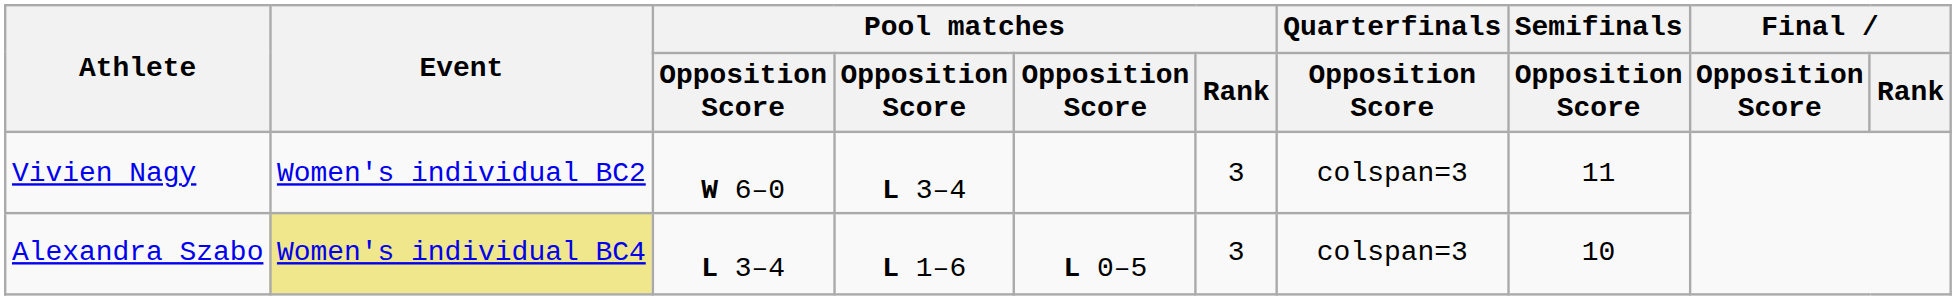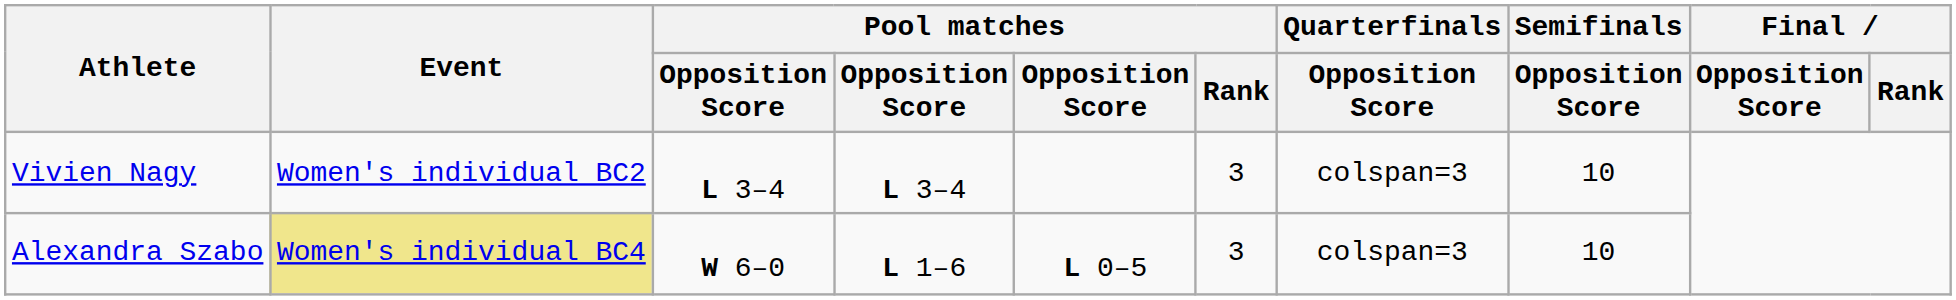(743, 189) W 6–0 -> (743, 189) L 3–4
(1599, 173) 11 -> (1599, 173) 10
(743, 270) L 3–4 -> (743, 270) W 6–0
